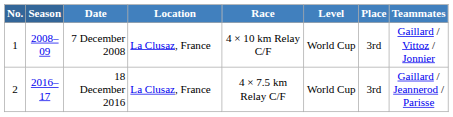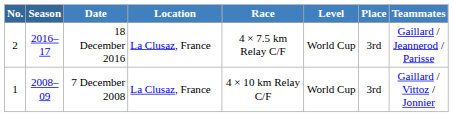rows swapped: (98, 45) <-> (102, 89)
